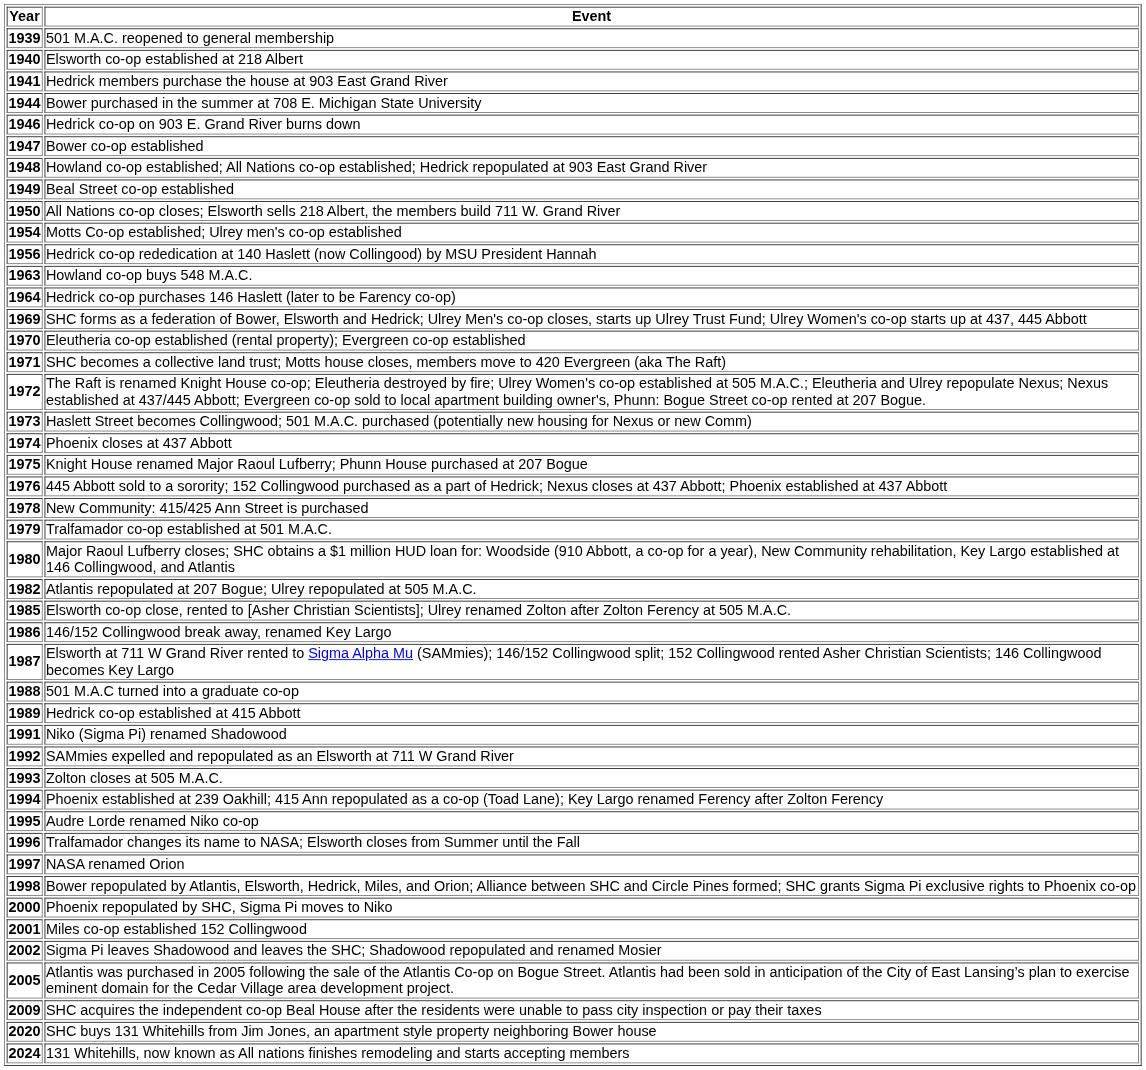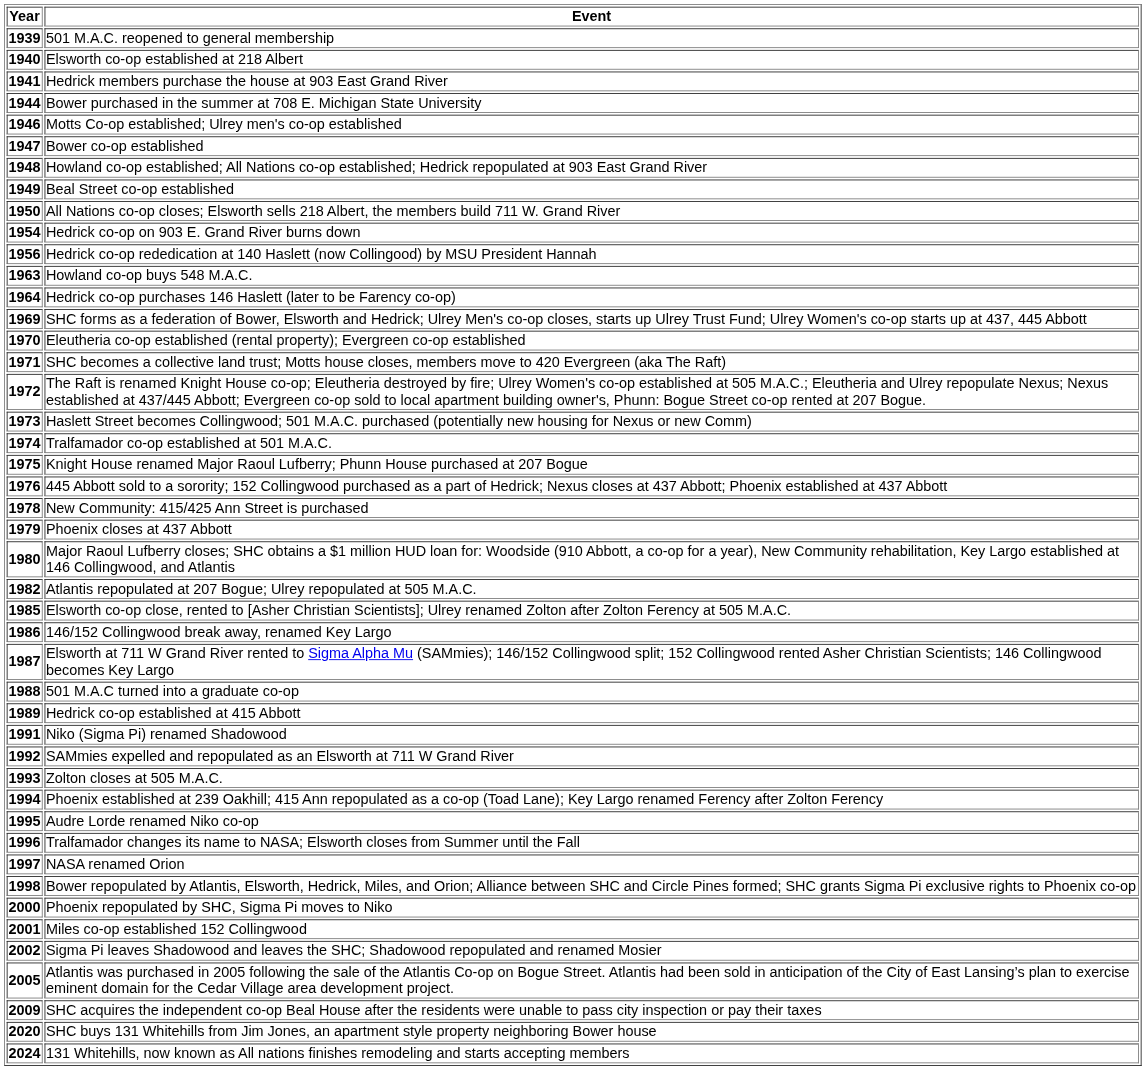(203, 124) Hedrick co-op on 903 E. Grand River burns down -> (224, 124) Motts Co-op established; Ulrey men's co-op established
(224, 232) Motts Co-op established; Ulrey men's co-op established -> (203, 232) Hedrick co-op on 903 E. Grand River burns down
(139, 443) Phoenix closes at 437 Abbott -> (189, 443) Tralfamador co-op established at 501 M.A.C.
(189, 529) Tralfamador co-op established at 501 M.A.C. -> (139, 529) Phoenix closes at 437 Abbott
